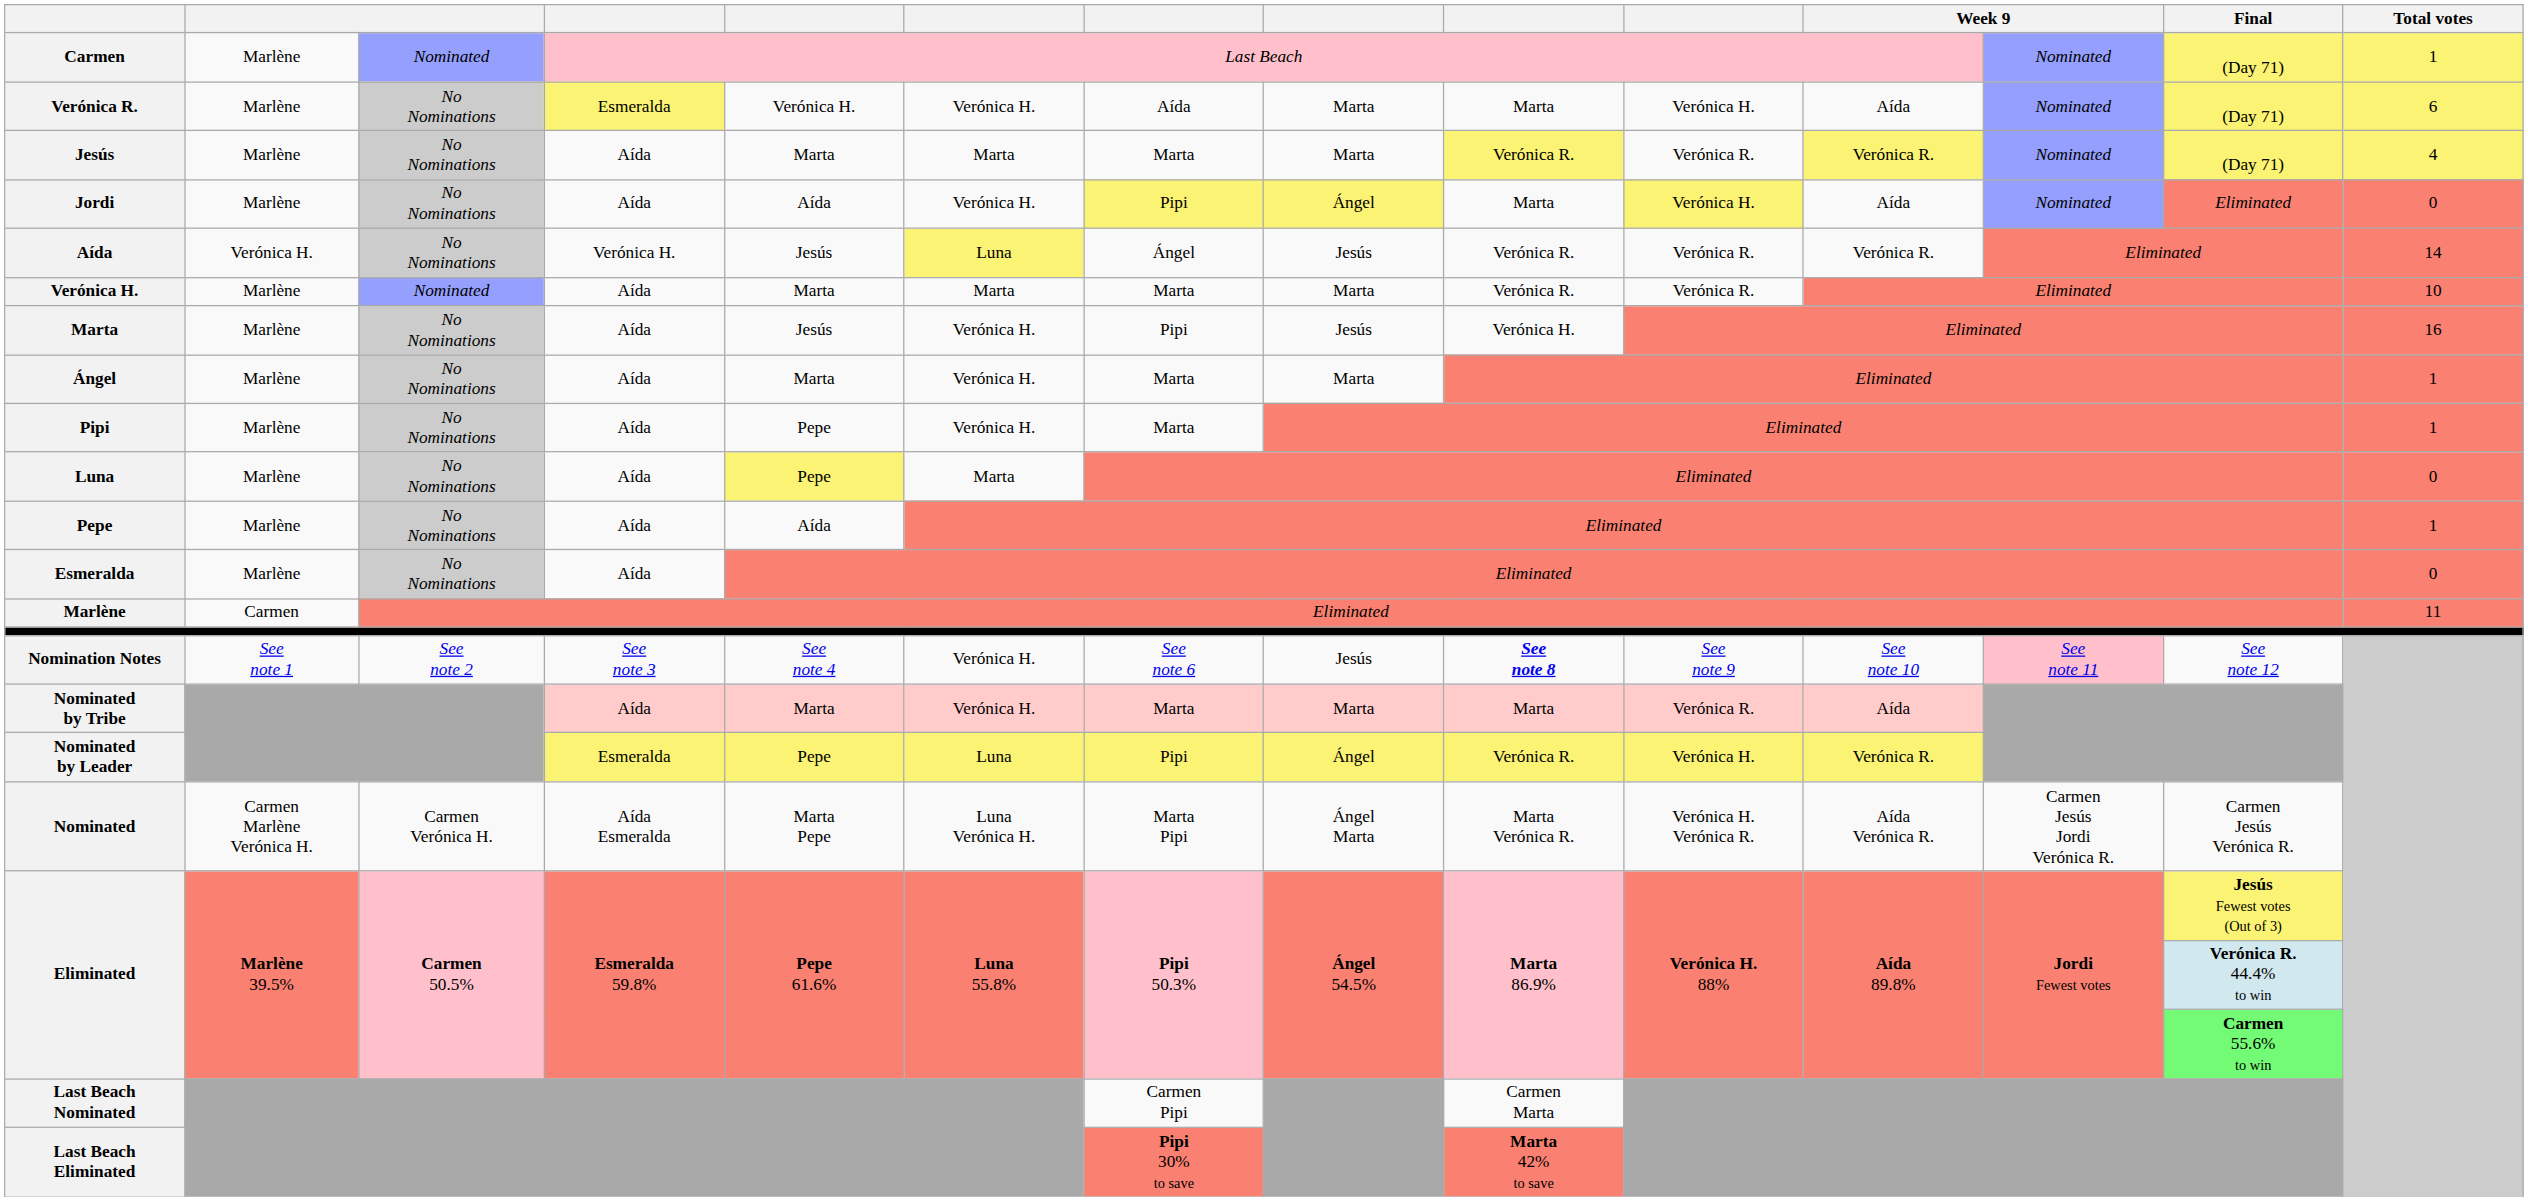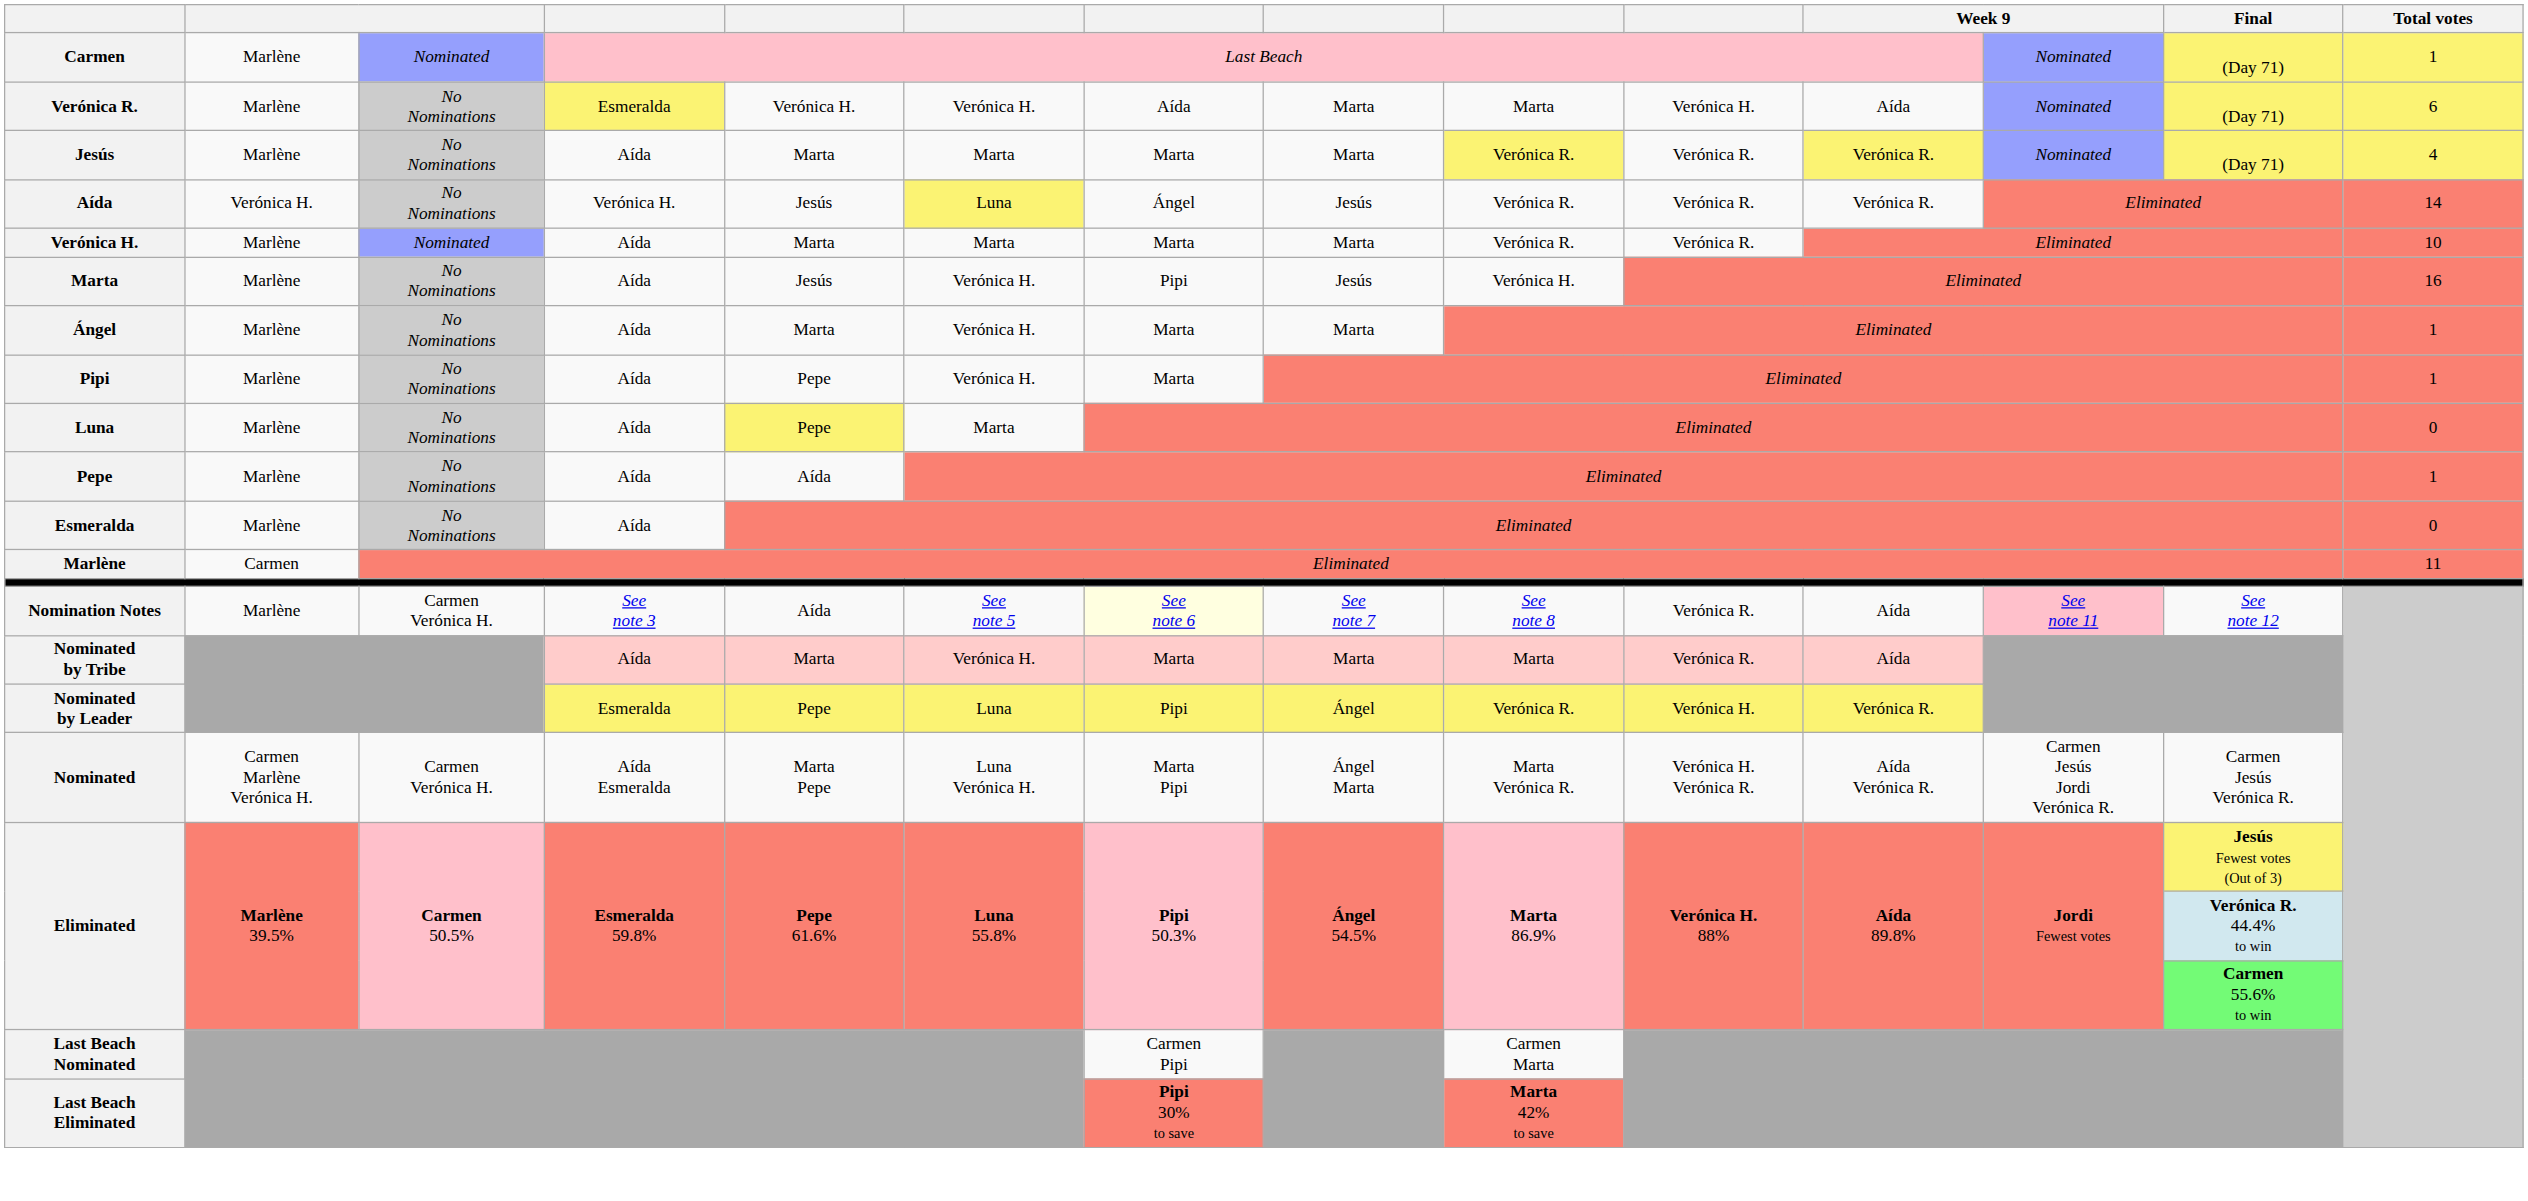- row: (95, 203)
(272, 659) See note 1 -> (272, 610) Marlène
(452, 659) See note 2 -> (452, 610) Carmen Verónica H.
(814, 659) See note 4 -> (814, 610) Aída
(994, 659) Verónica H. -> (994, 610) See note 5
(1174, 659) no background -> (1174, 610) lightyellow background
(1354, 659) Jesús -> (1354, 610) See note 7
(1534, 659) bold -> (1534, 610) normal
(1714, 659) See note 9 -> (1714, 610) Verónica R.
(1893, 659) See note 10 -> (1893, 610) Aída
